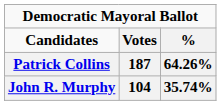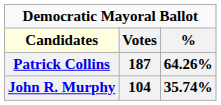(62, 40) no background -> (62, 40) lightyellow background
